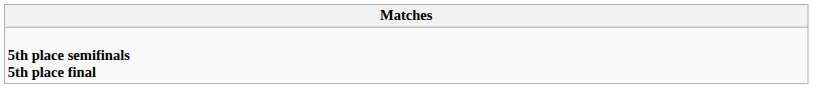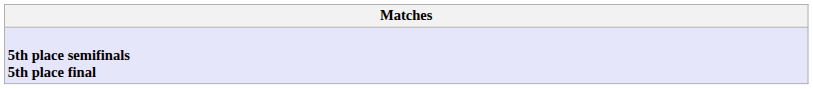(69, 63) no background -> (69, 63) lavender background
